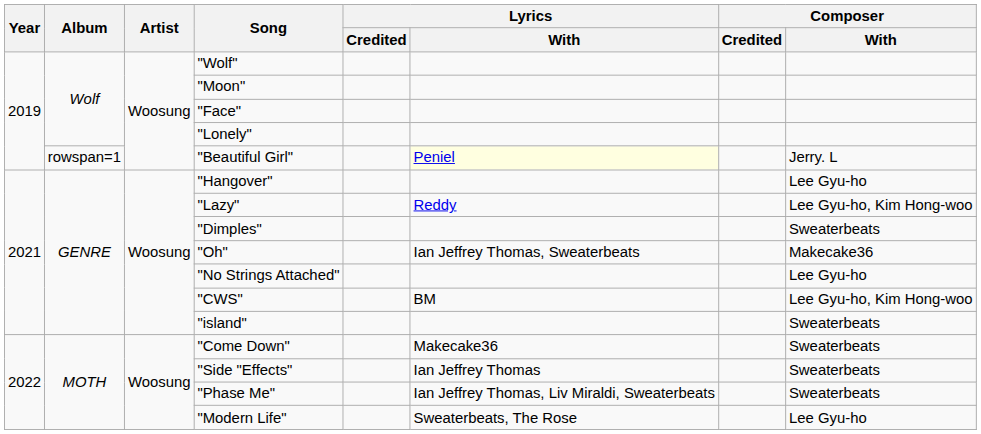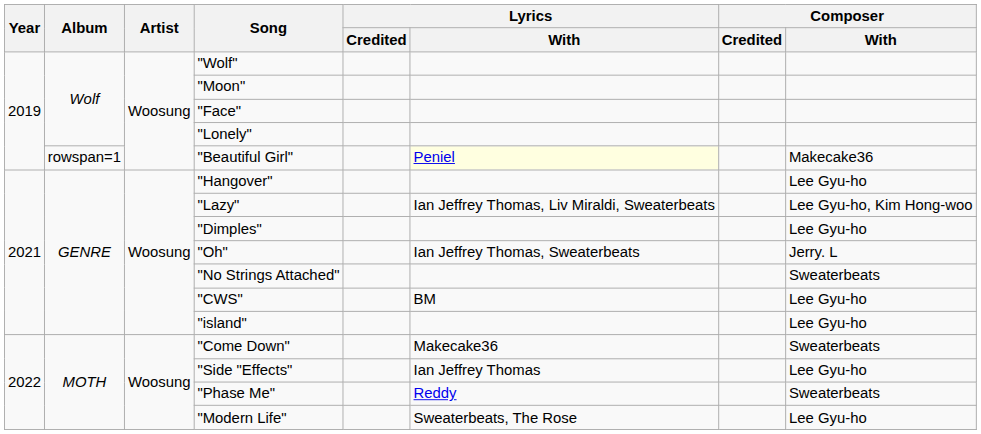(813, 157) Jerry. L -> (831, 157) Makecake36
(435, 205) Reddy -> (564, 205) Ian Jeffrey Thomas, Liv Miraldi, Sweaterbeats
(834, 228) Sweaterbeats -> (828, 228) Lee Gyu-ho
(831, 252) Makecake36 -> (813, 252) Jerry. L
(828, 275) Lee Gyu-ho -> (834, 275) Sweaterbeats
(881, 299) Lee Gyu-ho, Kim Hong-woo -> (828, 299) Lee Gyu-ho
(834, 323) Sweaterbeats -> (828, 323) Lee Gyu-ho
(834, 370) Sweaterbeats -> (828, 370) Lee Gyu-ho
(564, 393) Ian Jeffrey Thomas, Liv Miraldi, Sweaterbeats -> (435, 393) Reddy
